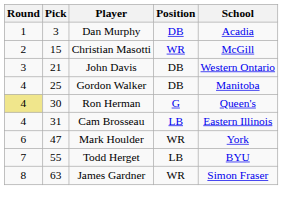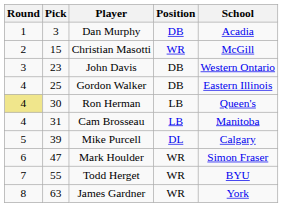(56, 67) 21 -> (56, 67) 23
(238, 85) Manitoba -> (238, 85) Eastern Illinois
(176, 103) G -> (176, 103) LB
(238, 121) Eastern Illinois -> (238, 121) Manitoba
+ row: (111, 139)
(238, 139) York -> (238, 157) Simon Fraser
(176, 157) LB -> (176, 175) WR
(238, 175) Simon Fraser -> (238, 193) York
